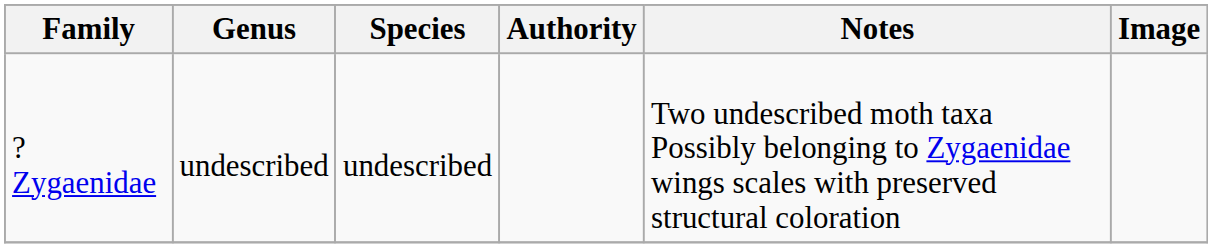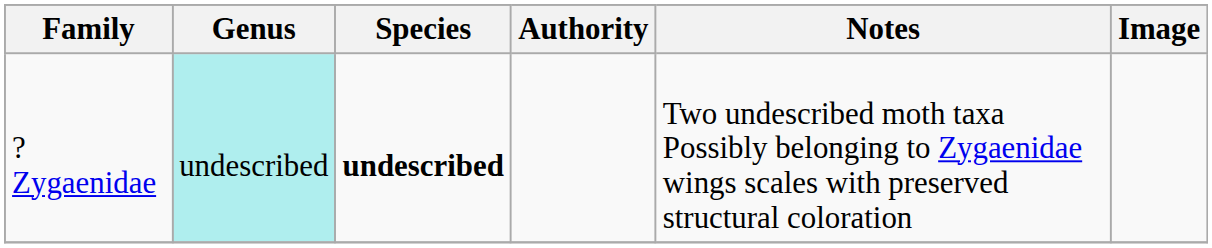(254, 164) no background -> (254, 164) paleturquoise background
(418, 164) normal -> (423, 164) bold
